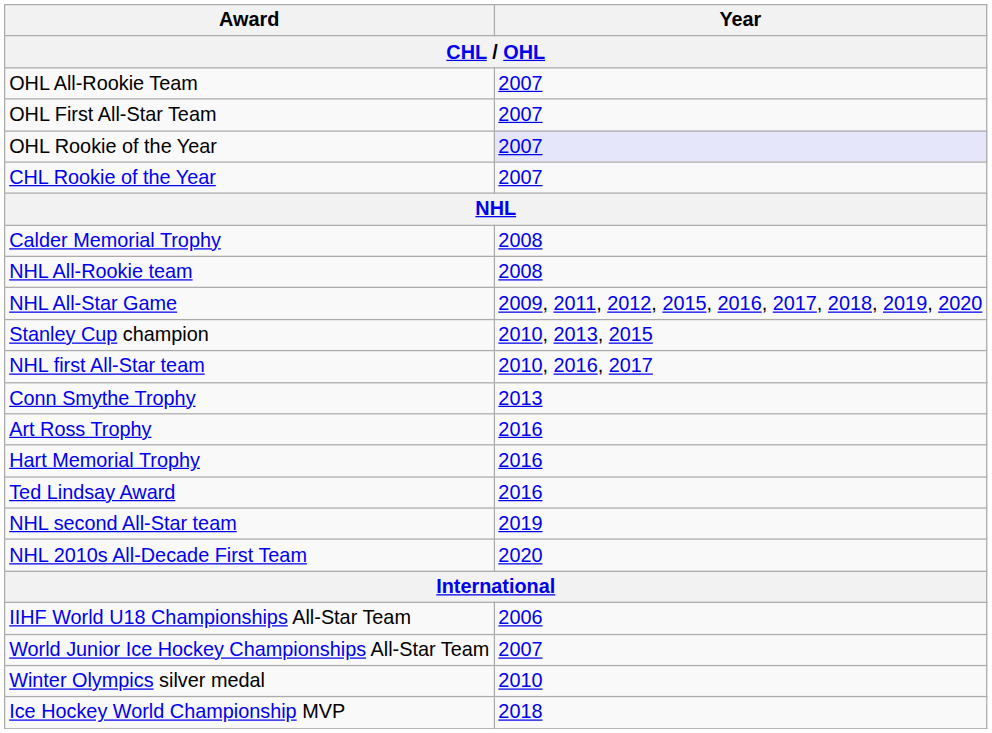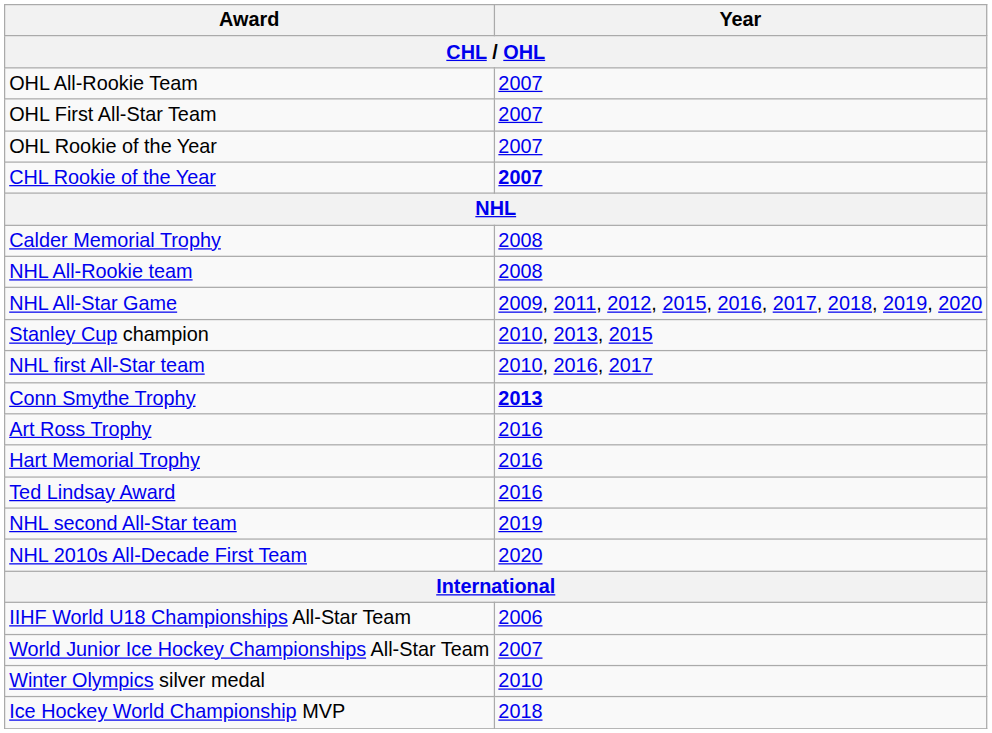(520, 146) lavender background -> (520, 146) no background
(520, 177) normal -> (520, 177) bold
(520, 397) normal -> (520, 397) bold
